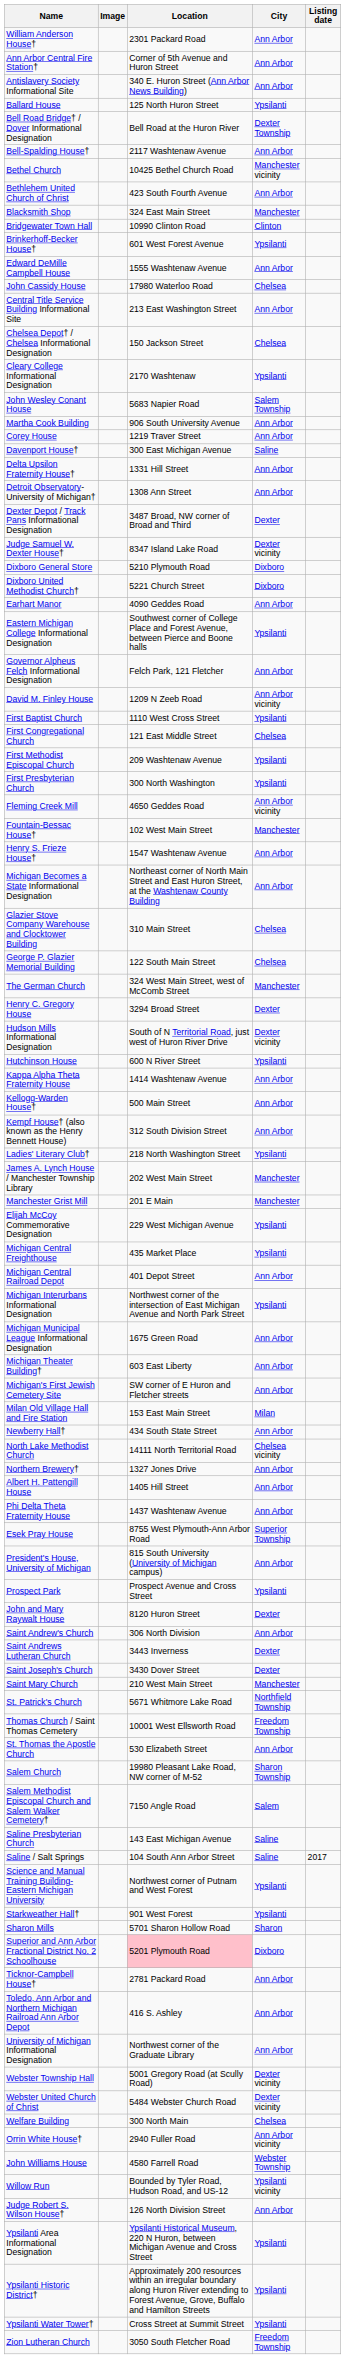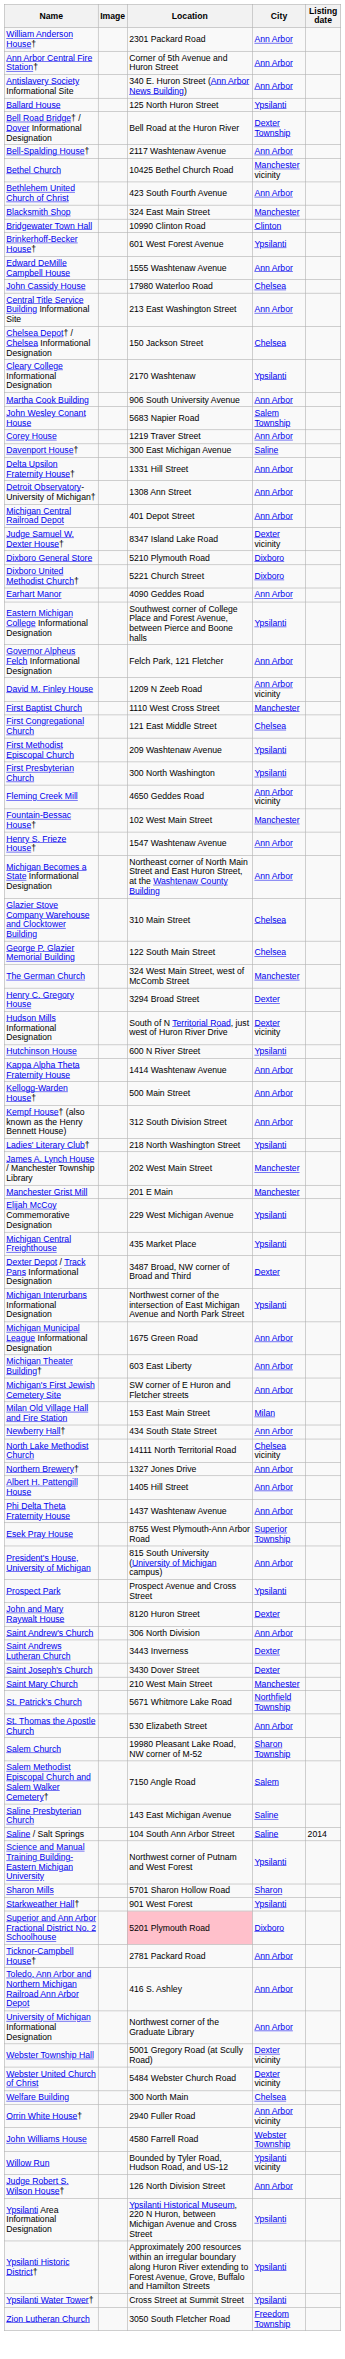rows swapped: (46, 404) <-> (48, 423)
rows swapped: (46, 520) <-> (39, 1277)
(270, 718) Ypsilanti -> (277, 708) Manchester
- row: (50, 1726)
(317, 1857) 2017 -> (317, 1834) 2014
rows swapped: (30, 1928) <-> (43, 1914)
